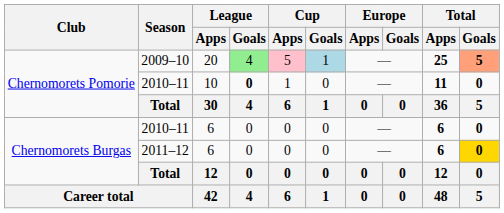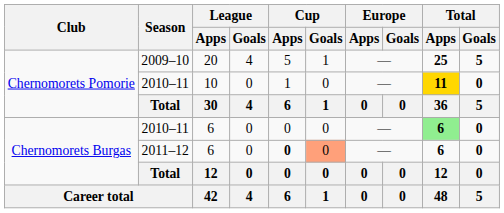(249, 61) lightgreen background -> (249, 61) no background
(287, 61) pink background -> (287, 61) no background
(326, 61) lightblue background -> (326, 61) no background
(479, 61) lightsalmon background -> (479, 61) no background
(249, 83) bold -> (249, 83) normal
(441, 83) no background -> (441, 83) gold background
(441, 128) no background -> (441, 128) lightgreen background
(287, 151) normal -> (287, 151) bold
(326, 151) no background -> (326, 151) lightsalmon background
(479, 151) gold background -> (479, 151) no background
